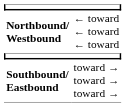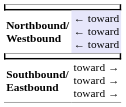(96, 31) no background -> (96, 31) lavender background
